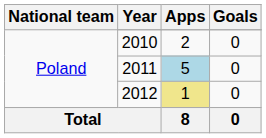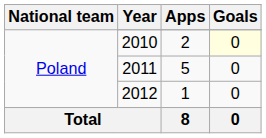(235, 42) no background -> (235, 42) lightyellow background
(185, 68) lightblue background -> (185, 68) no background
(185, 94) khaki background -> (185, 94) no background
